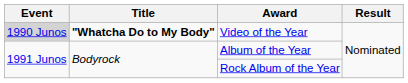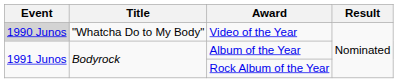(143, 31) bold -> (138, 31) normal
